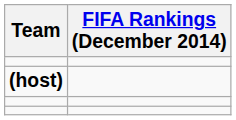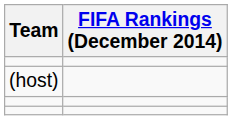(36, 81) bold -> (34, 81) normal
